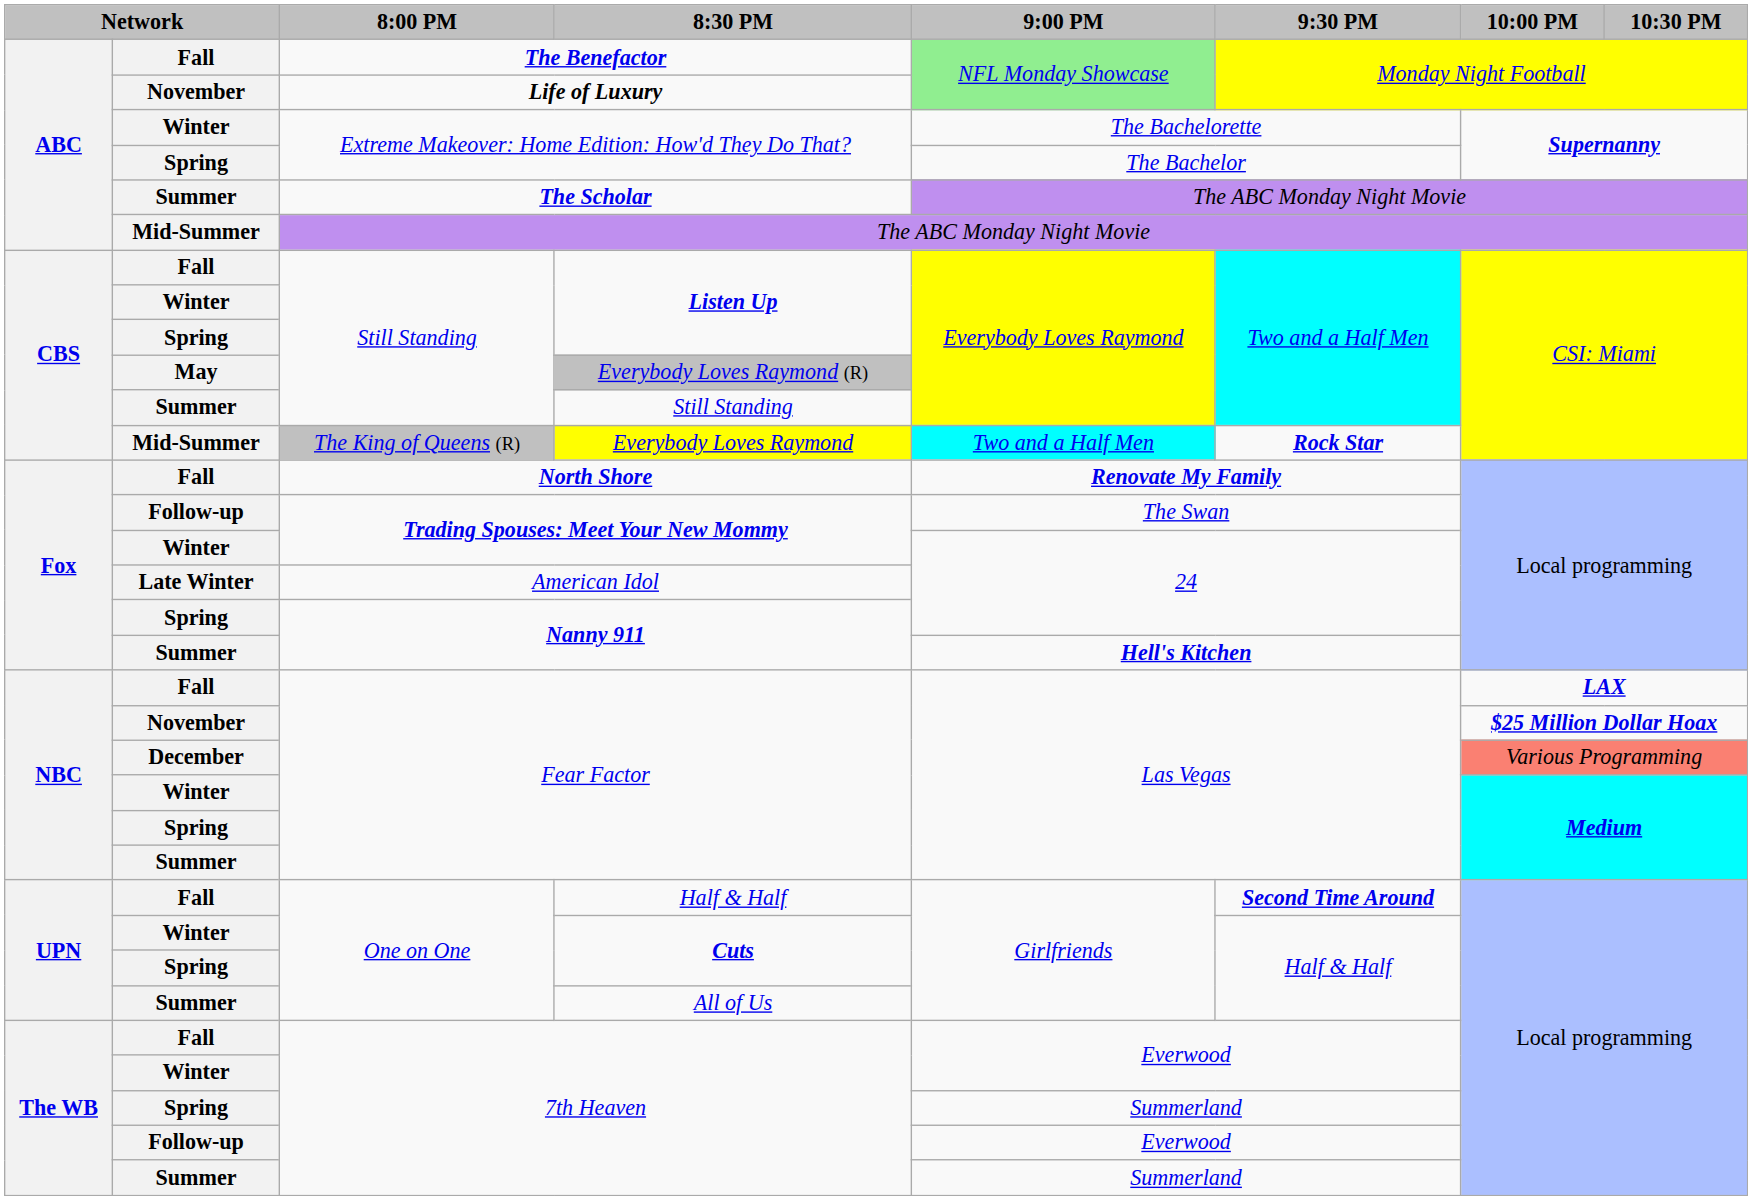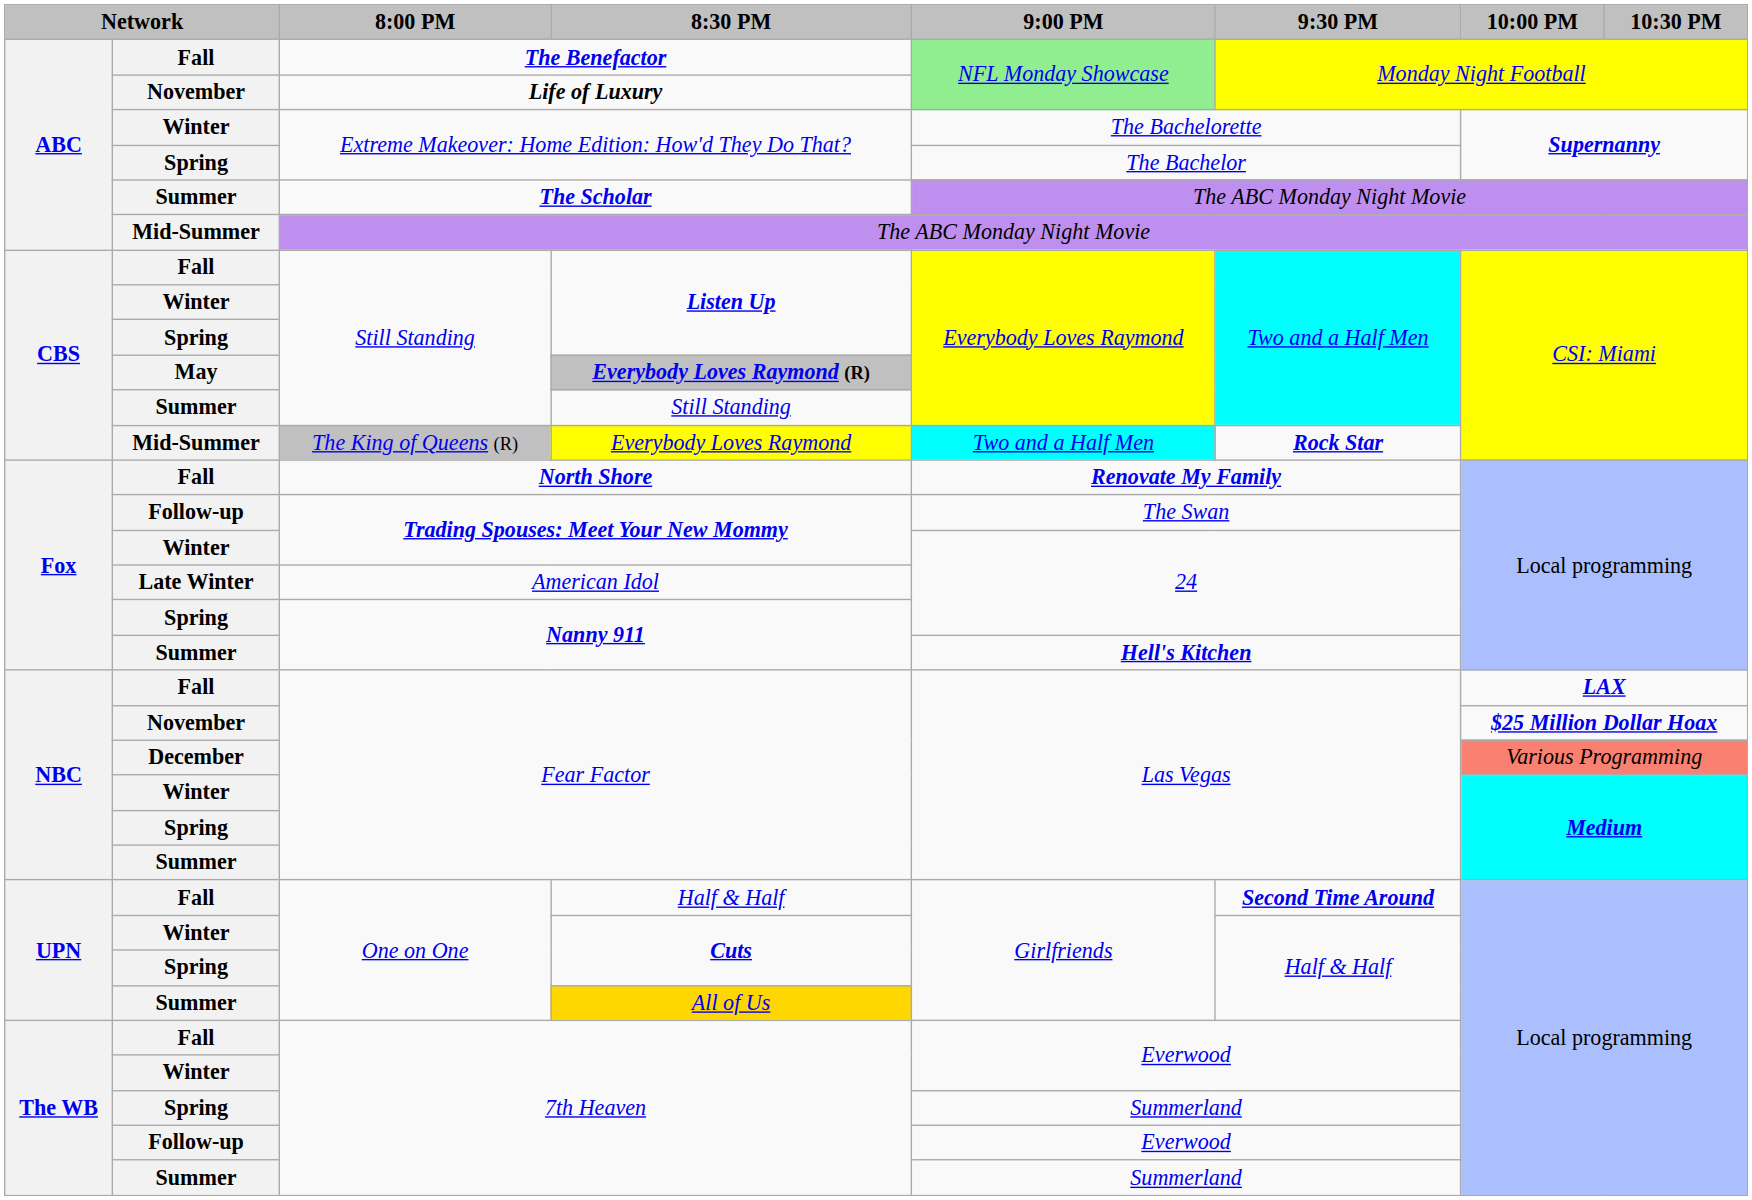(733, 372) normal -> (731, 372) bold
(733, 1002) no background -> (731, 1002) gold background
